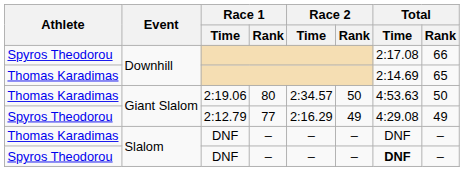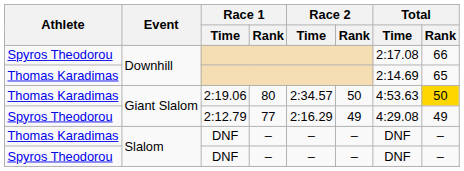(440, 96) no background -> (440, 96) gold background
(397, 157) bold -> (397, 157) normal
